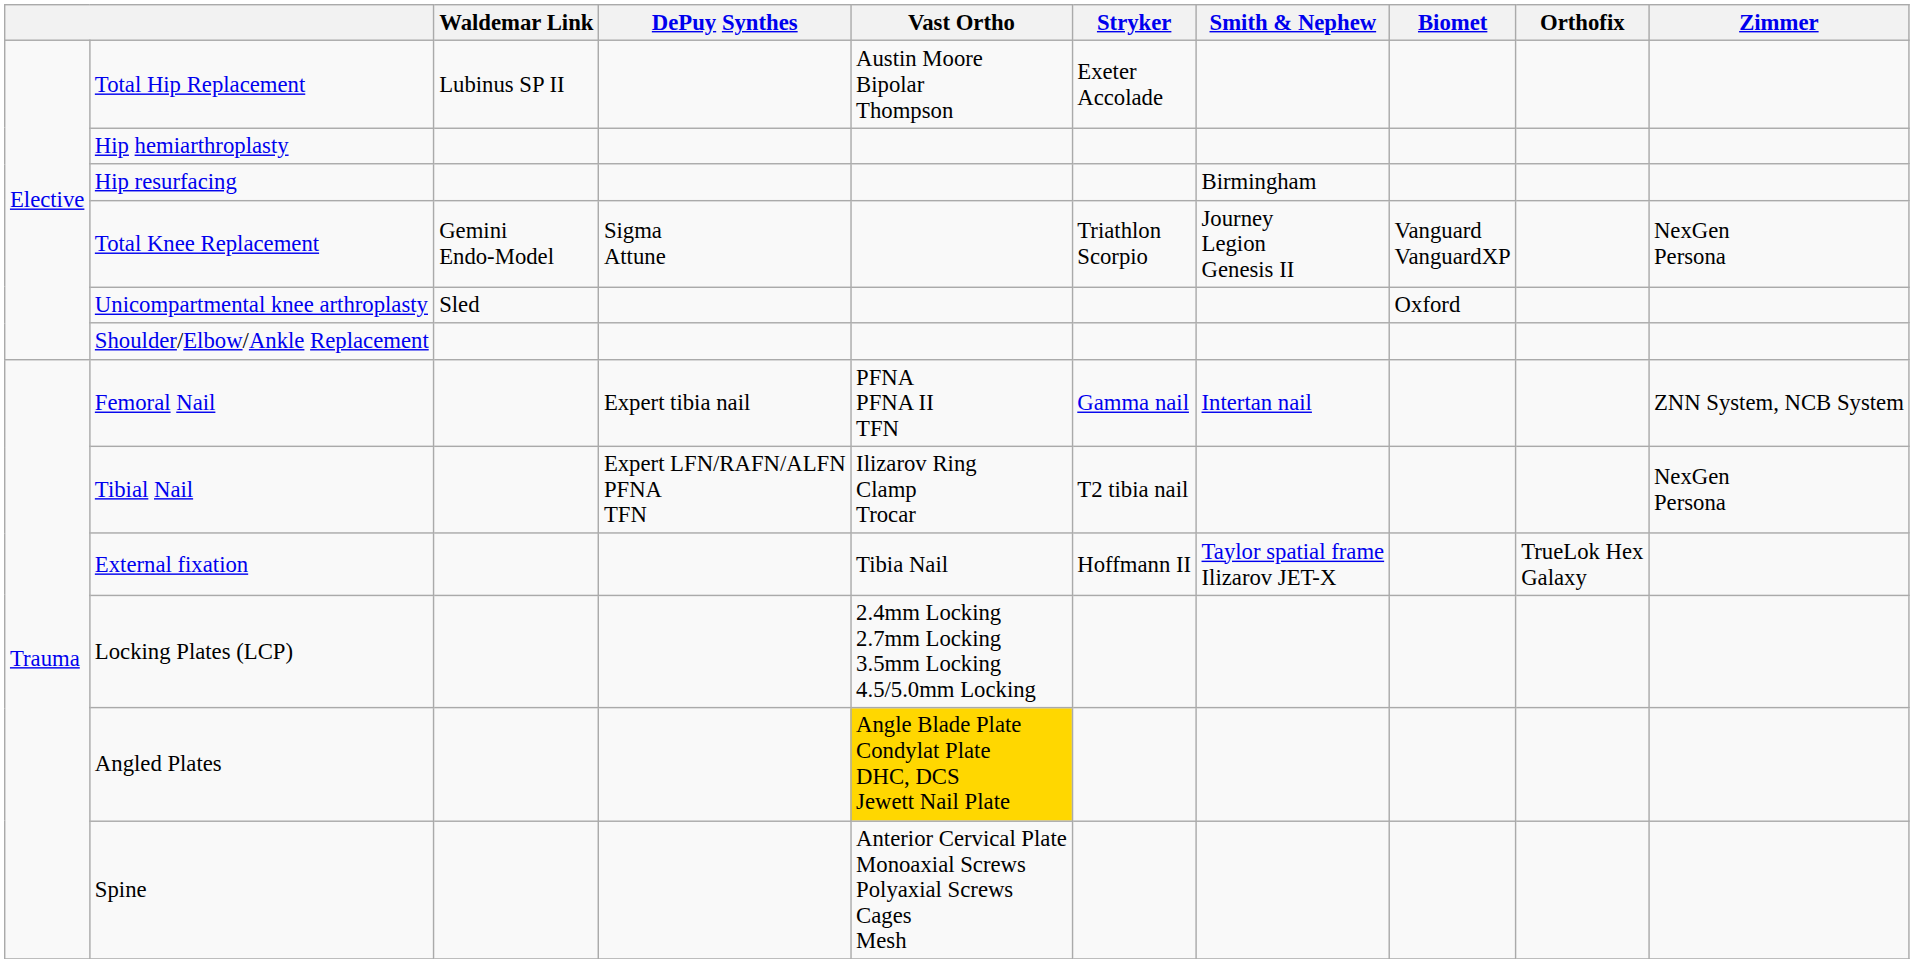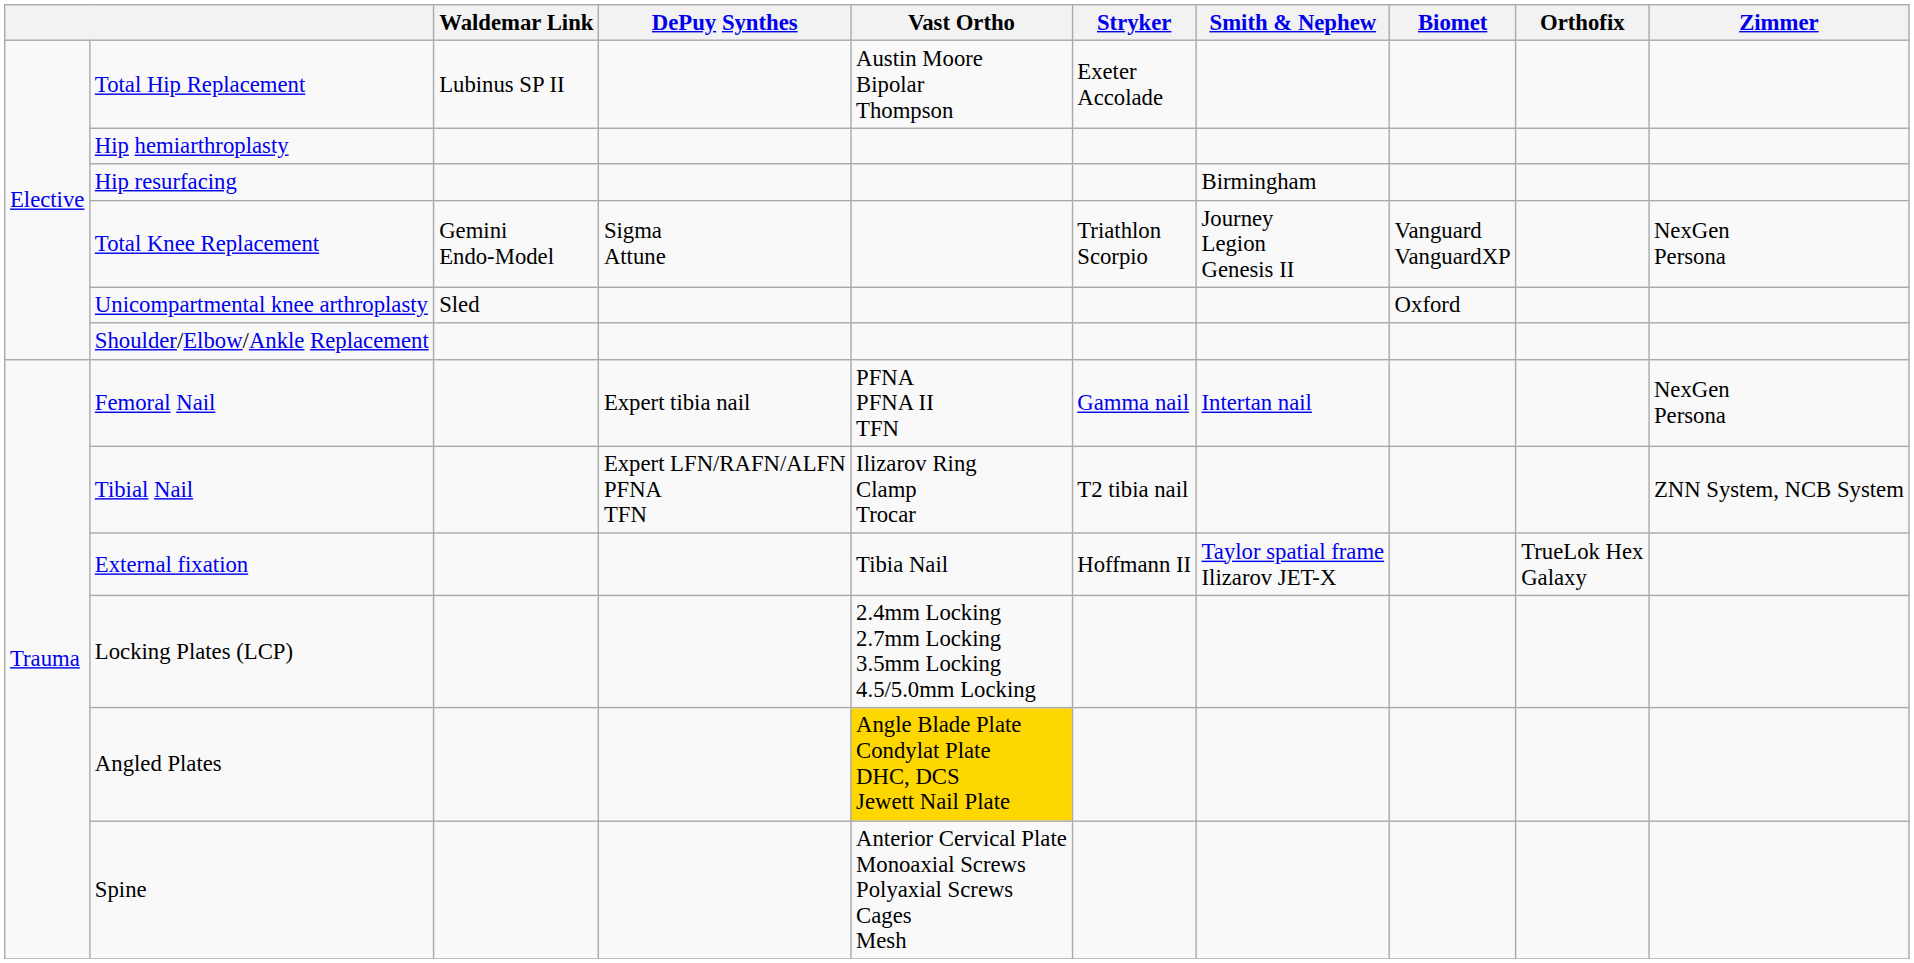(1779, 402) ZNN System, NCB System -> (1692, 402) NexGen Persona
(1692, 489) NexGen Persona -> (1779, 489) ZNN System, NCB System
